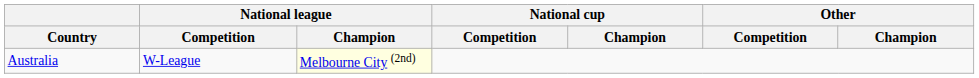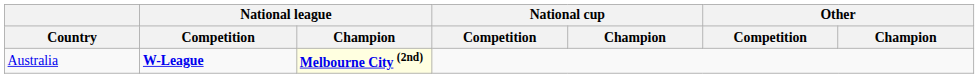(172, 60) normal -> (173, 60) bold
(358, 60) normal -> (361, 60) bold
